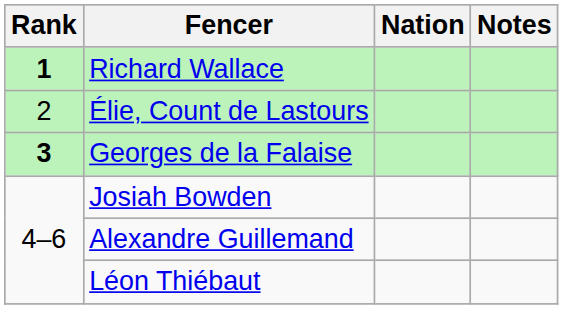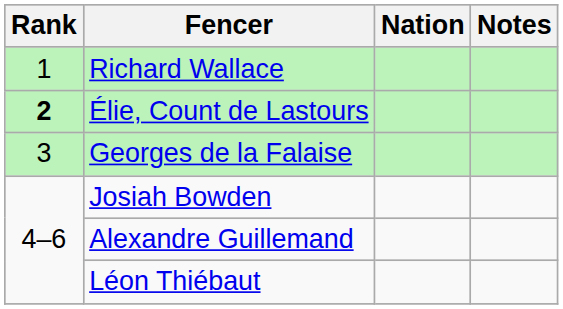(44, 68) bold -> (44, 68) normal
(44, 111) normal -> (44, 111) bold
(44, 153) bold -> (44, 153) normal
